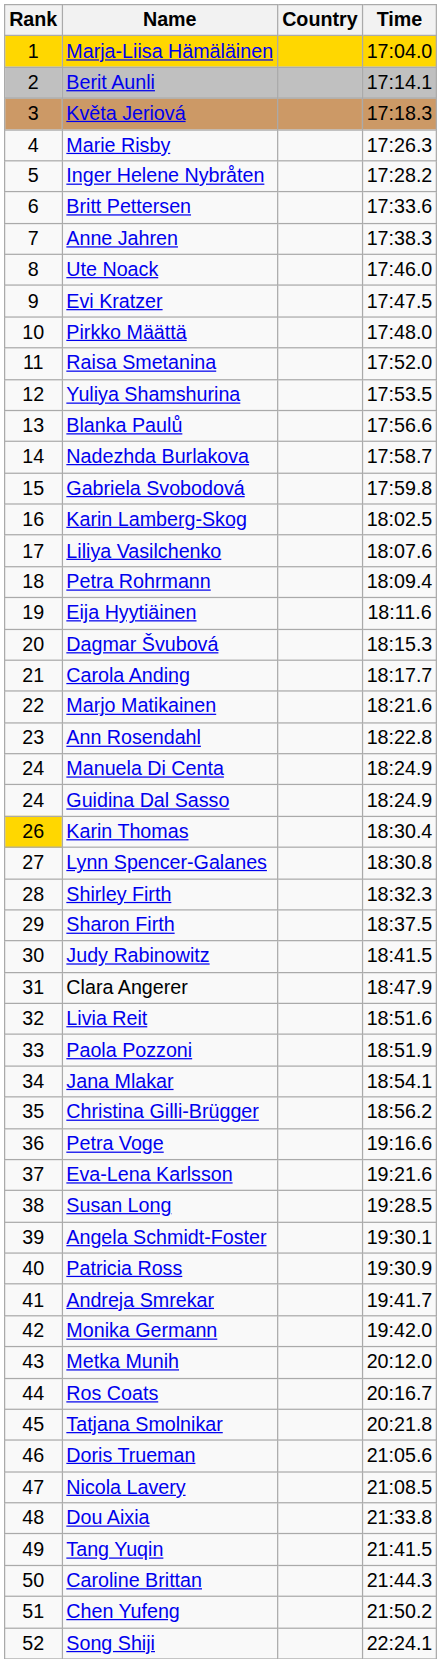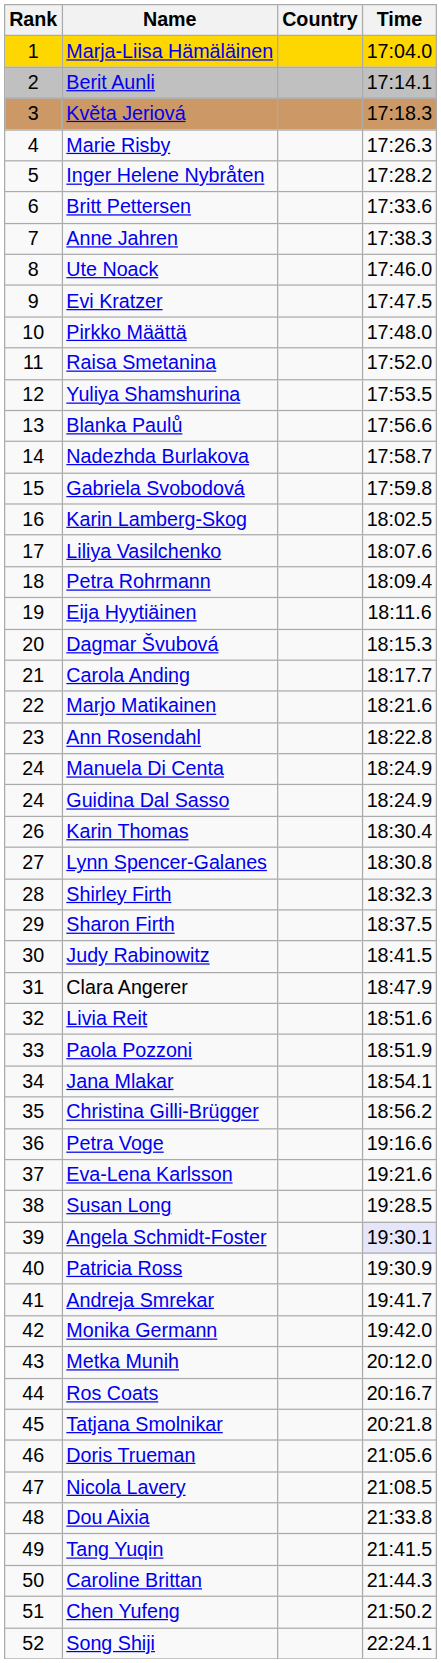(33, 831) gold background -> (33, 831) no background
(399, 1237) no background -> (399, 1237) lavender background
